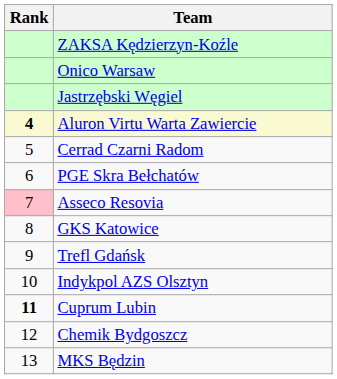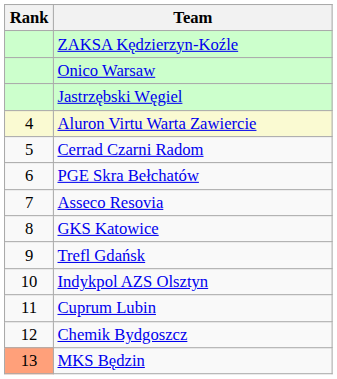(29, 123) bold -> (29, 123) normal
(29, 202) pink background -> (29, 202) no background
(29, 307) bold -> (29, 307) normal
(29, 360) no background -> (29, 360) lightsalmon background
